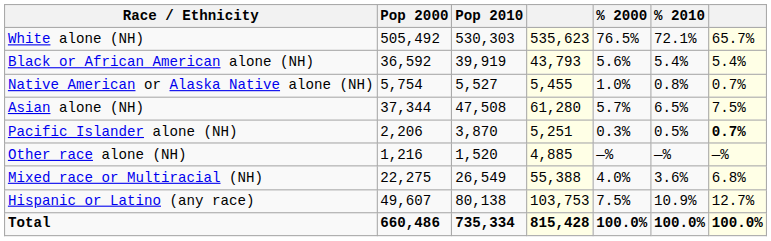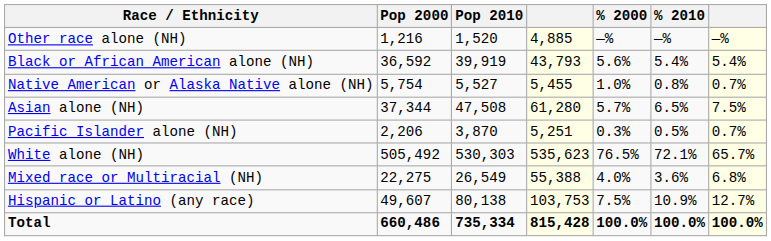rows swapped: (76, 39) <-> (97, 155)
(729, 132) bold -> (729, 132) normal
